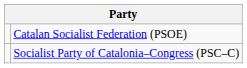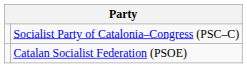rows swapped: (126, 53) <-> (100, 34)
